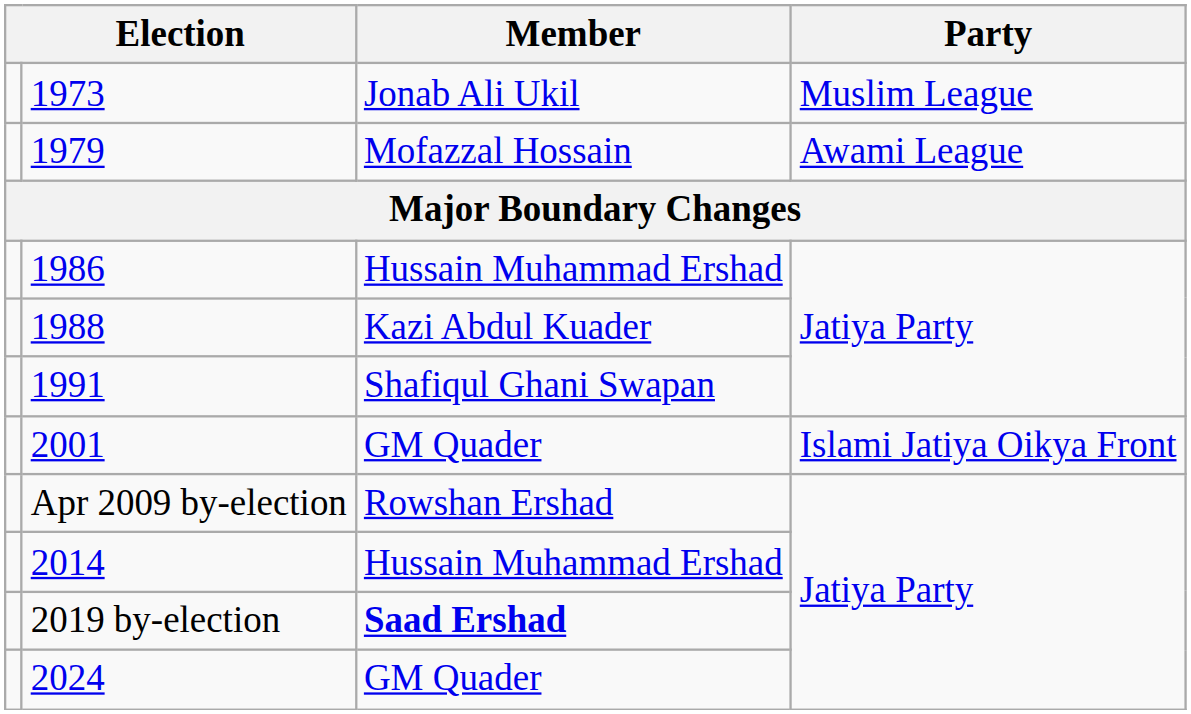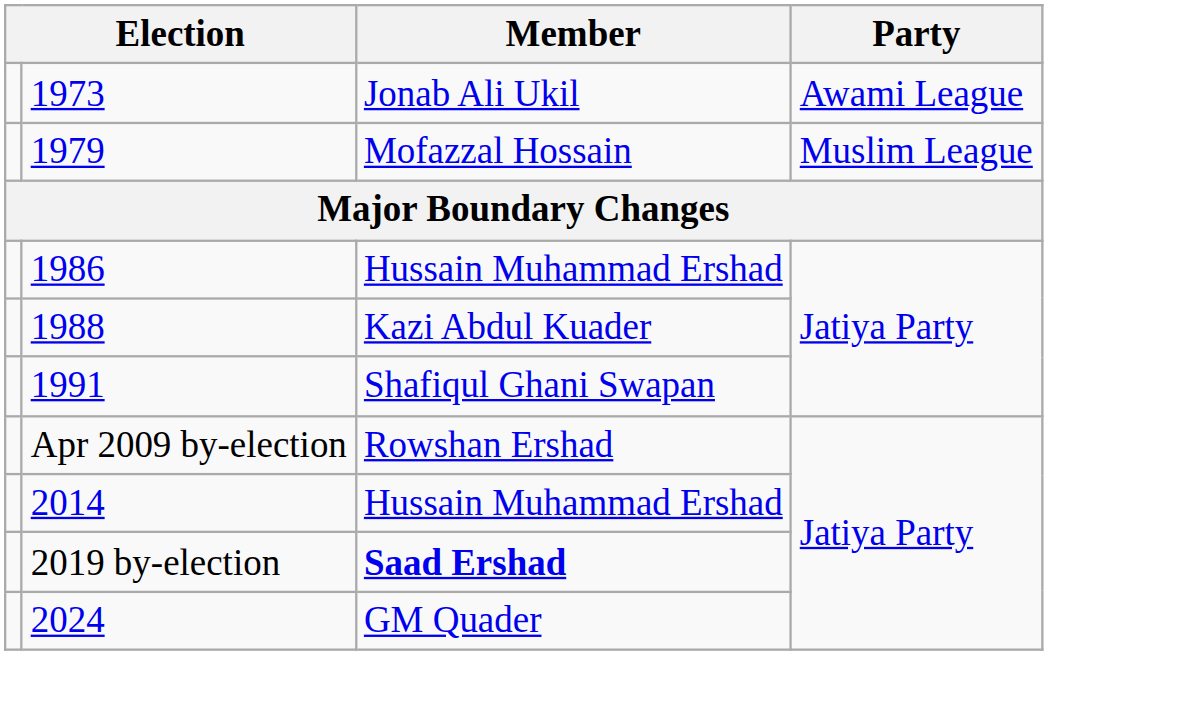(916, 92) Muslim League -> (911, 92) Awami League
(911, 151) Awami League -> (916, 151) Muslim League
- row: (68, 444)
